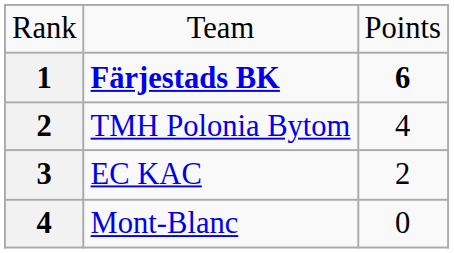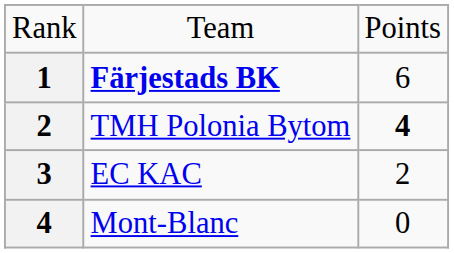(403, 77) bold -> (403, 77) normal
(403, 125) normal -> (403, 125) bold
